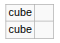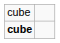(20, 30) normal -> (20, 30) bold
